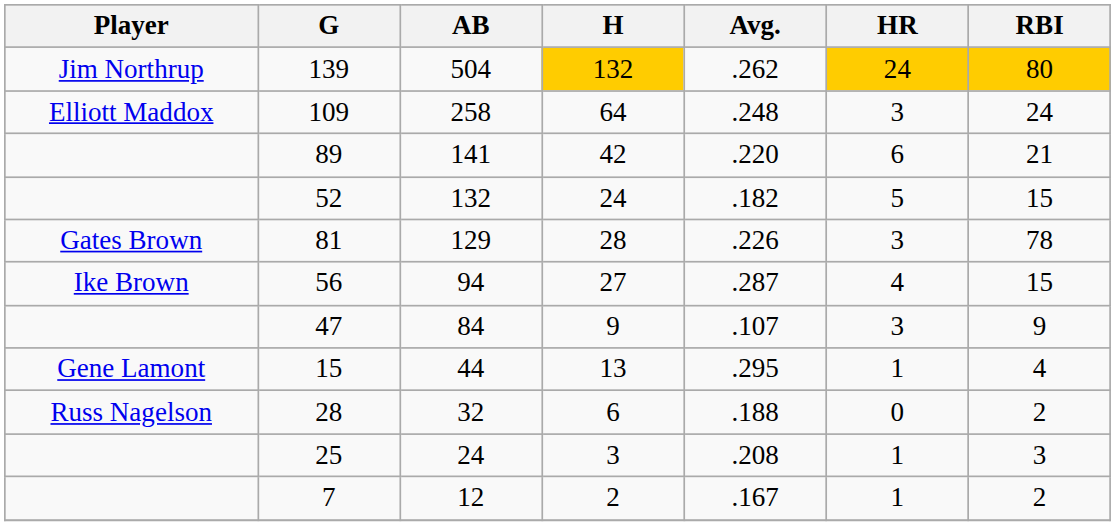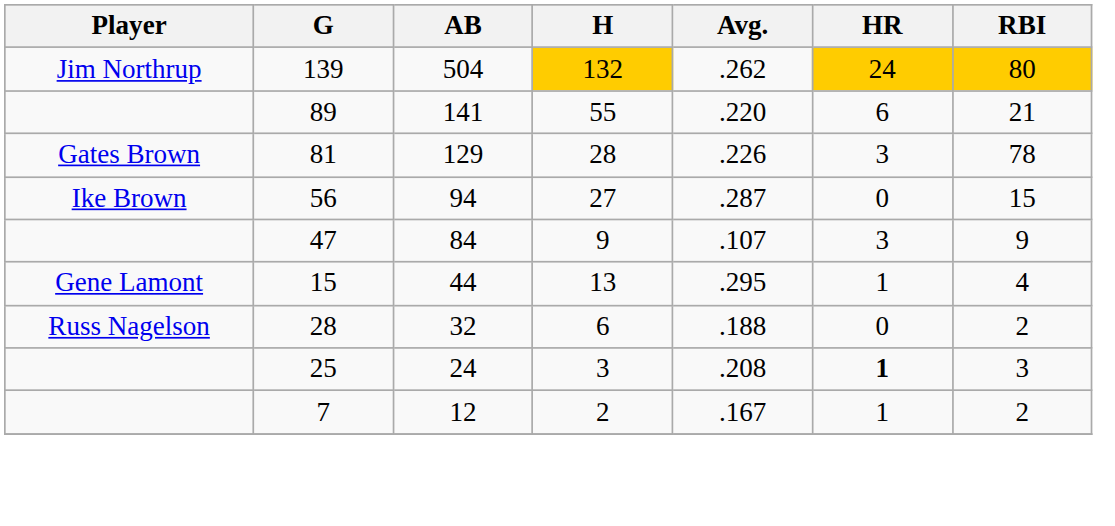- row: (329, 111)
(613, 154) 42 -> (603, 111) 55
- row: (329, 197)
(897, 283) 4 -> (882, 197) 0
(897, 454) normal -> (882, 369) bold
